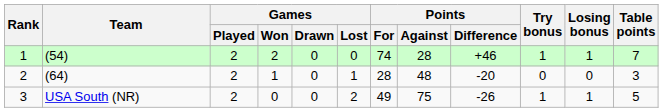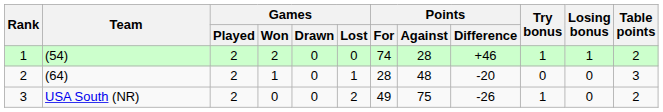(636, 55) 7 -> (636, 55) 2
(589, 96) 1 -> (589, 96) 0
(636, 96) 5 -> (636, 96) 2
